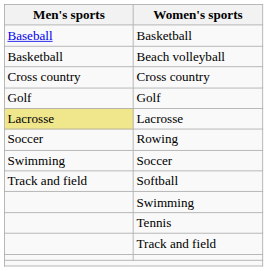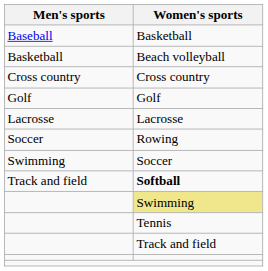(31, 118) khaki background -> (31, 118) no background
(157, 181) normal -> (158, 181) bold
(165, 202) no background -> (165, 202) khaki background
